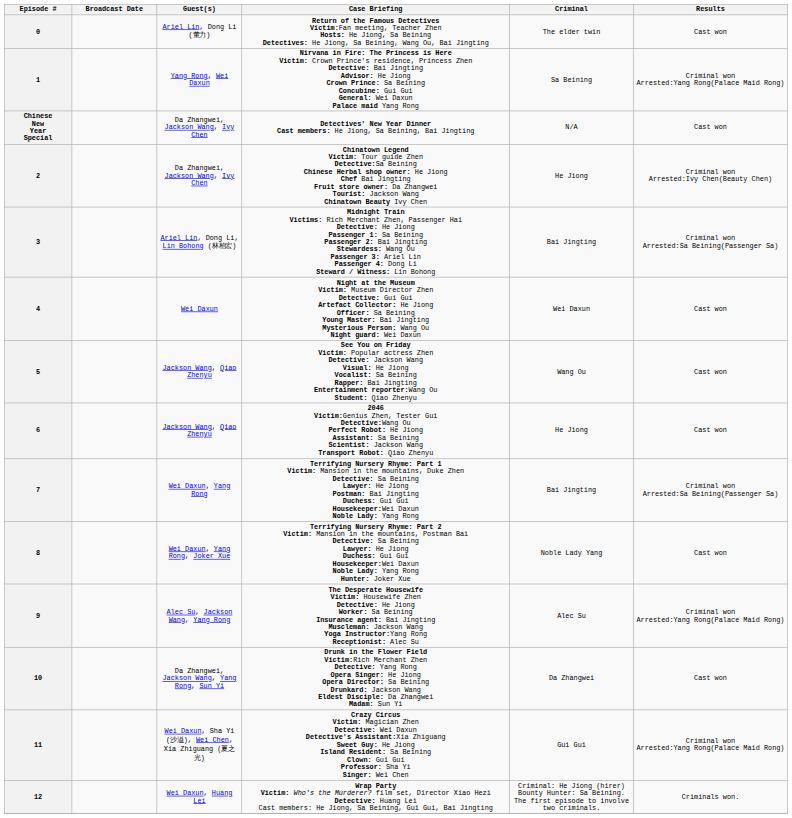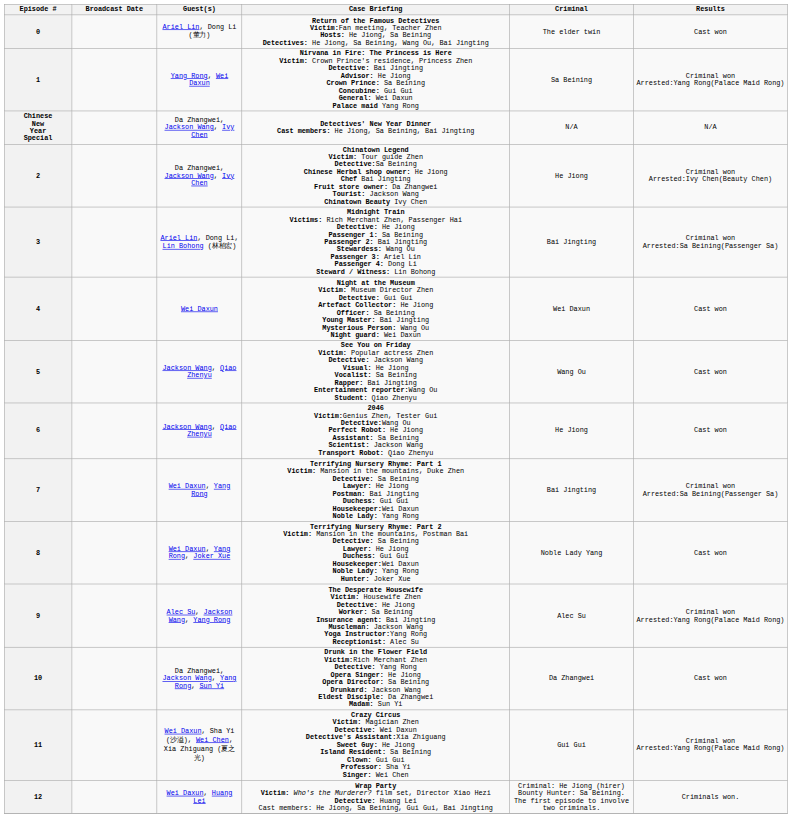(710, 128) Cast won -> (710, 128) N/A
